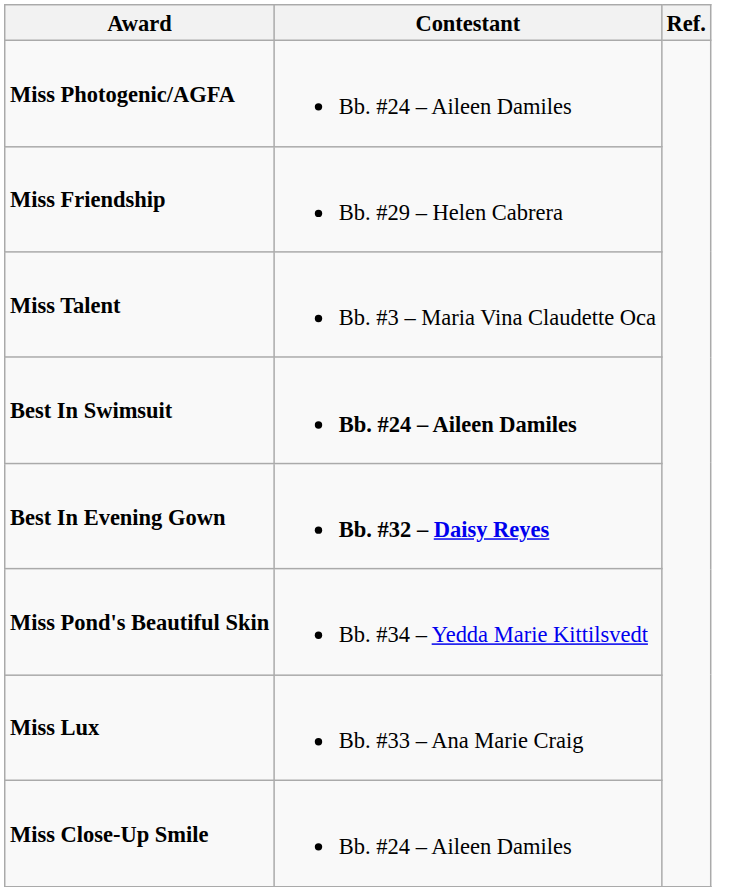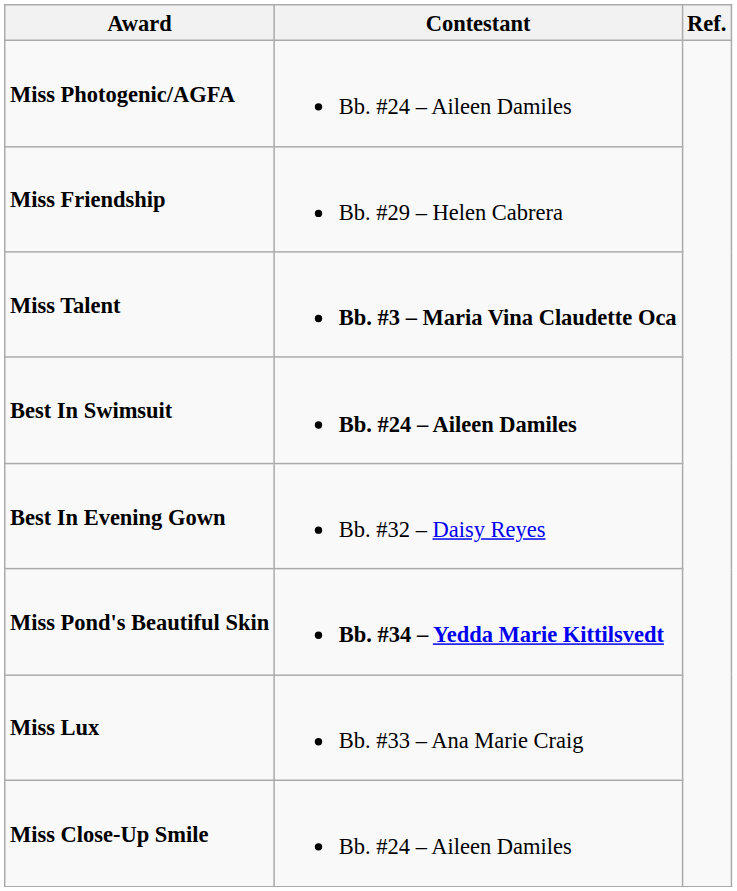(468, 317) normal -> (478, 317) bold
(468, 529) bold -> (478, 529) normal
(468, 635) normal -> (478, 635) bold
